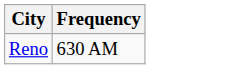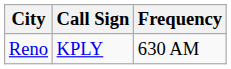+ column: (93, 19)
